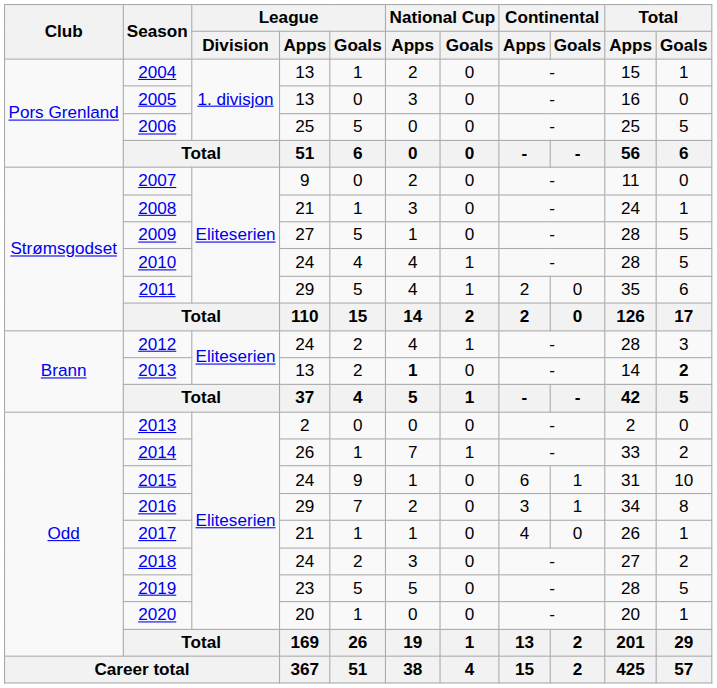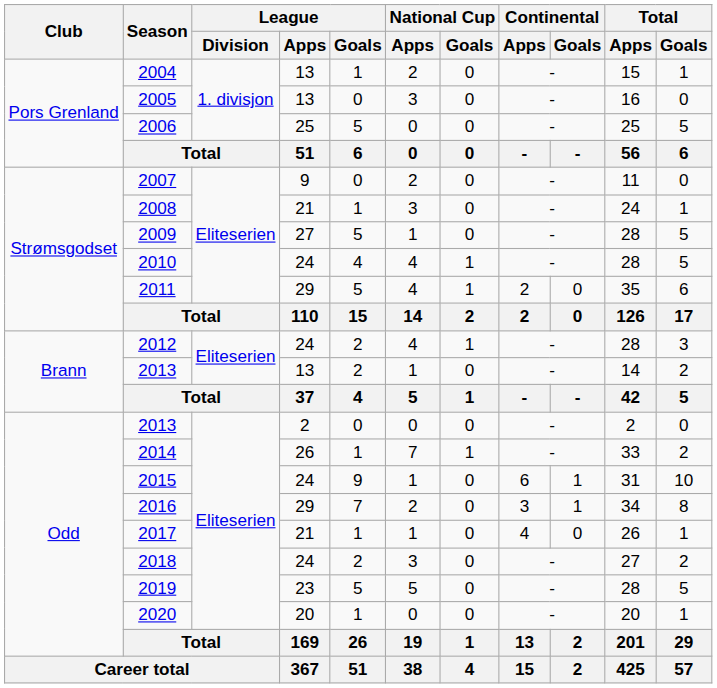(413, 371) bold -> (413, 371) normal
(684, 371) bold -> (684, 371) normal
